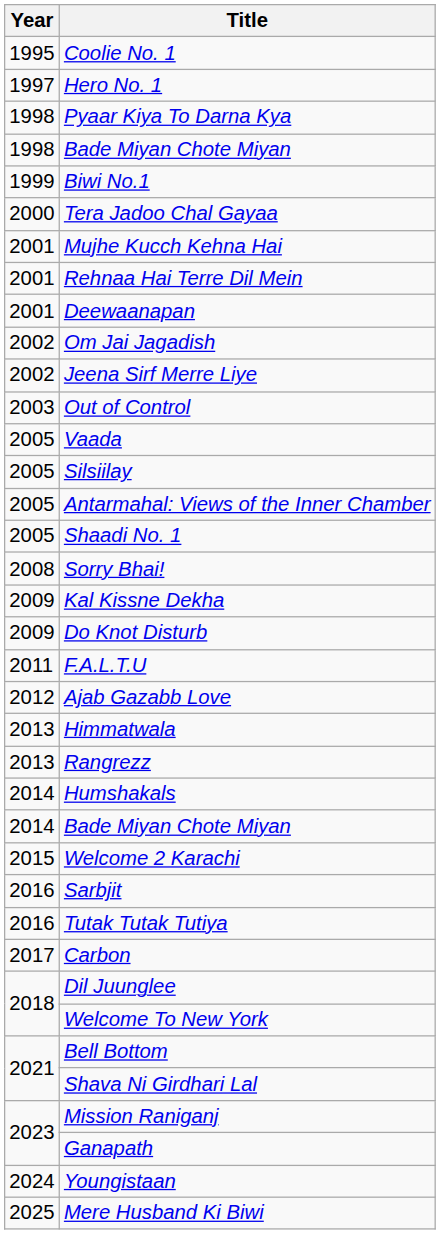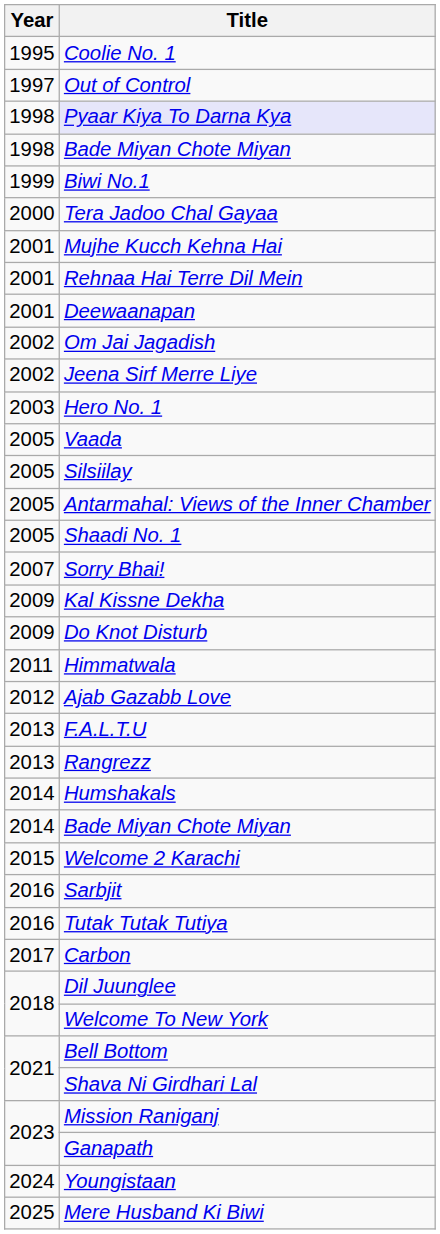(113, 85) Hero No. 1 -> (127, 85) Out of Control
(178, 117) no background -> (178, 117) lavender background
(127, 407) Out of Control -> (113, 407) Hero No. 1
(32, 568) 2008 -> (32, 568) 2007
(105, 665) F.A.L.T.U -> (120, 665) Himmatwala
(120, 729) Himmatwala -> (105, 729) F.A.L.T.U
